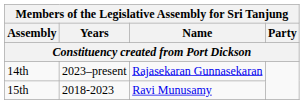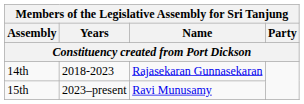(94, 71) 2023–present -> (88, 71) 2018-2023
(88, 90) 2018-2023 -> (94, 90) 2023–present
